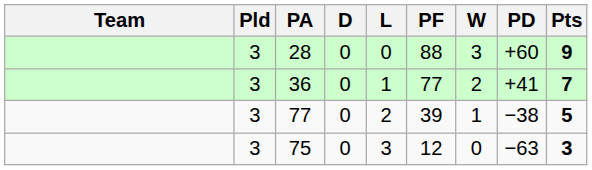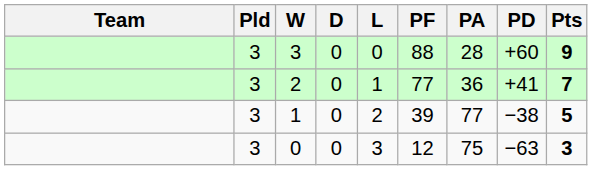columns swapped: (476, 20) <-> (300, 20)
